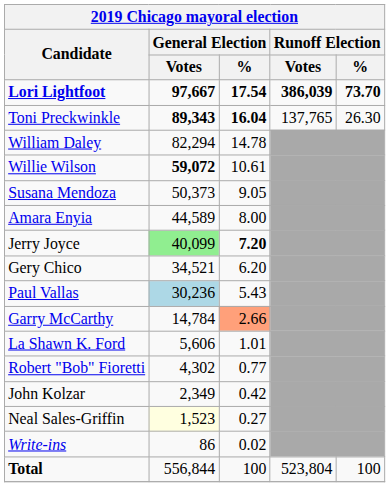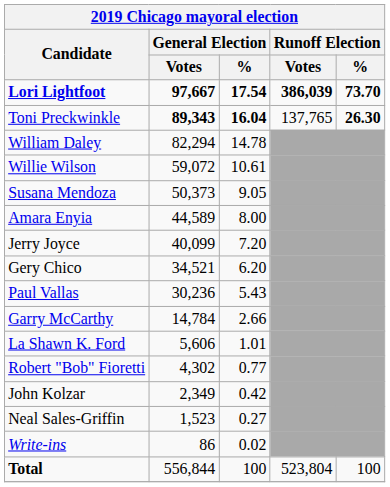(363, 117) normal -> (363, 117) bold
(193, 167) bold -> (193, 167) normal
(193, 243) lightgreen background -> (193, 243) no background
(253, 243) bold -> (253, 243) normal
(193, 293) lightblue background -> (193, 293) no background
(253, 318) lightsalmon background -> (253, 318) no background
(197, 419) lightyellow background -> (197, 419) no background
